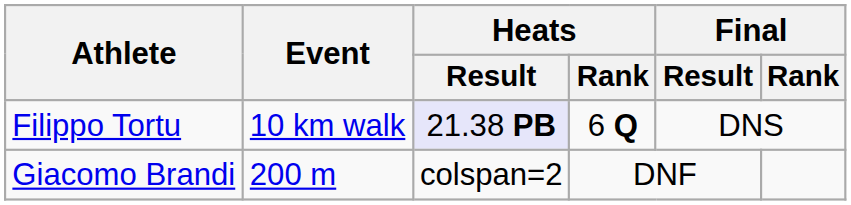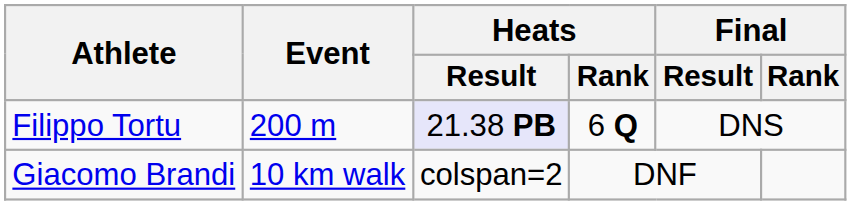(328, 126) 10 km walk -> (293, 126) 200 m
(293, 175) 200 m -> (328, 175) 10 km walk
